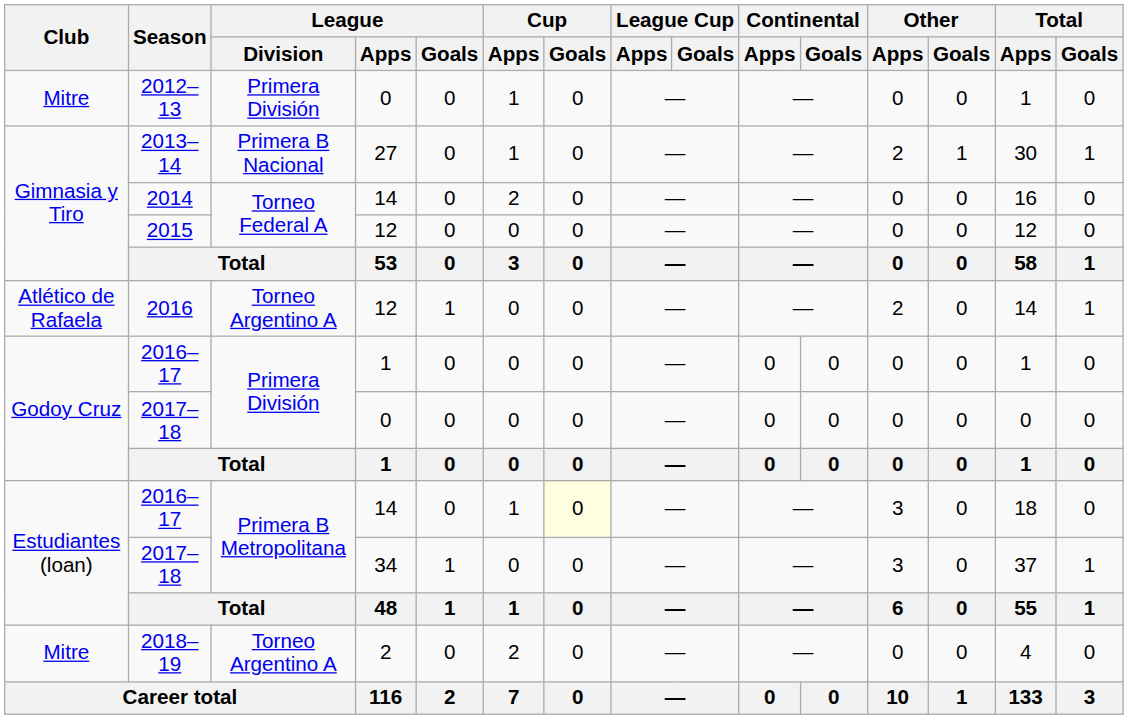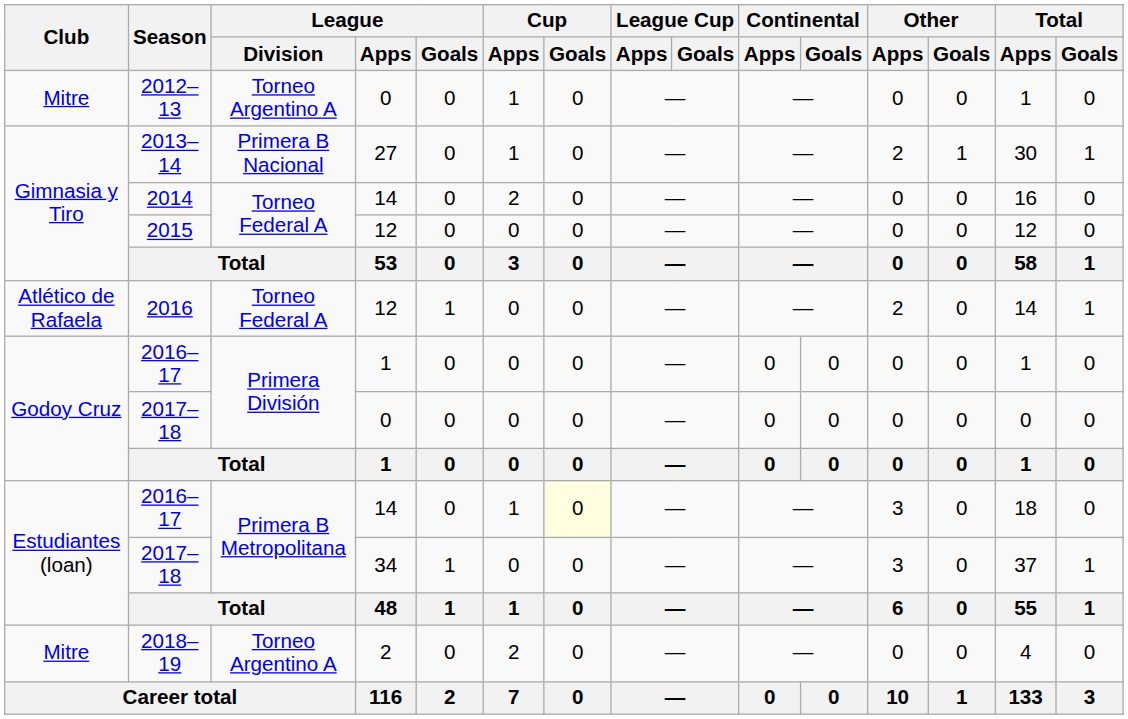(283, 97) Primera División -> (283, 97) Torneo Argentino A
(283, 308) Torneo Argentino A -> (283, 308) Torneo Federal A
